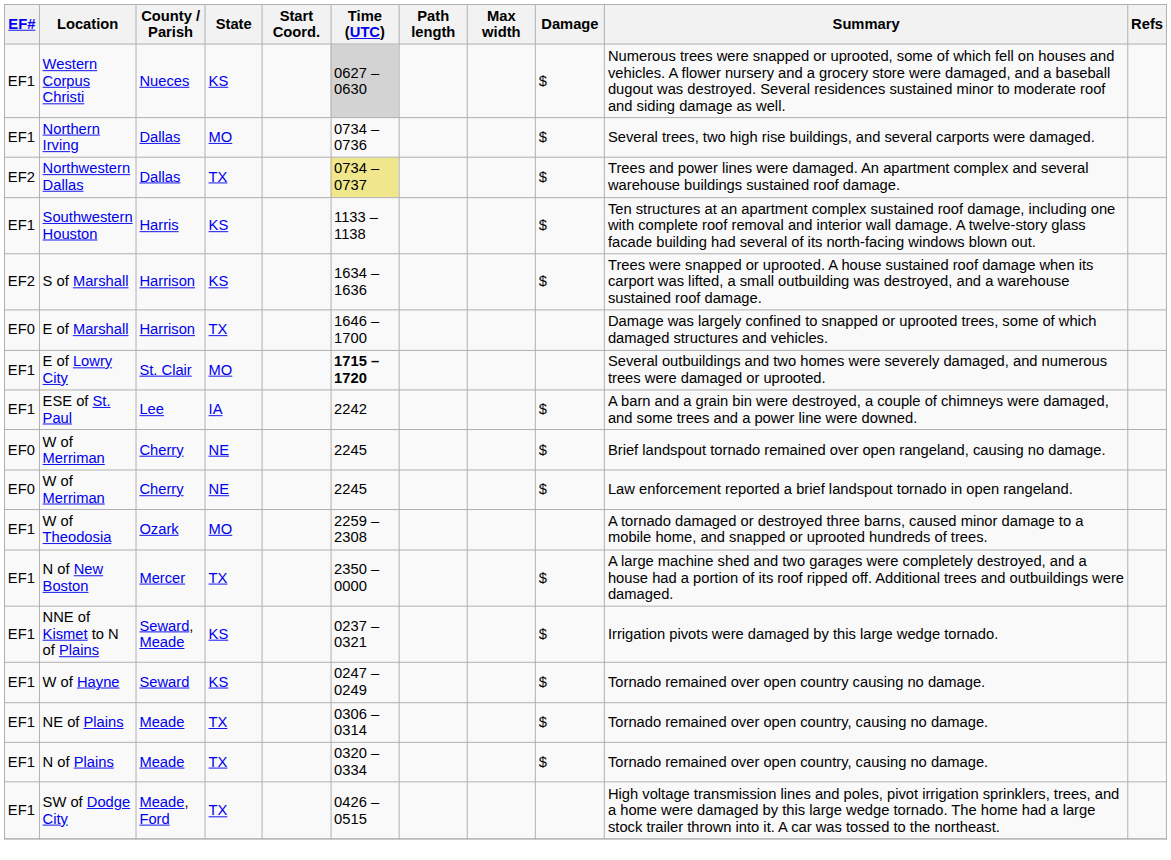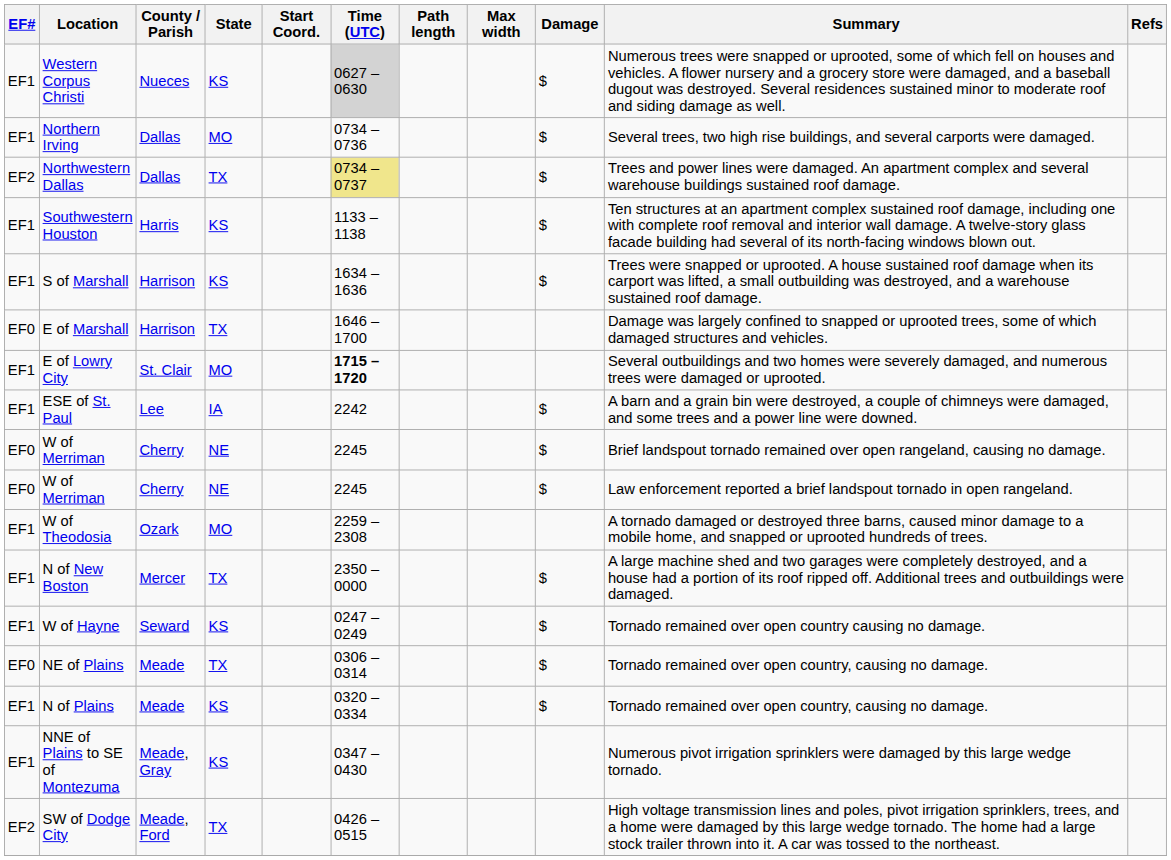(21, 281) EF2 -> (21, 281) EF1
- row: (81, 634)
(21, 722) EF1 -> (21, 665) EF0
(218, 762) TX -> (218, 705) KS
+ row: (83, 762)
(21, 810) EF1 -> (21, 827) EF2
